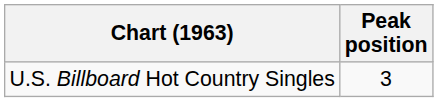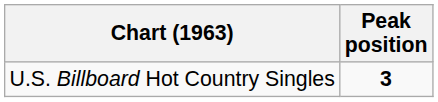(386, 79) normal -> (386, 79) bold
